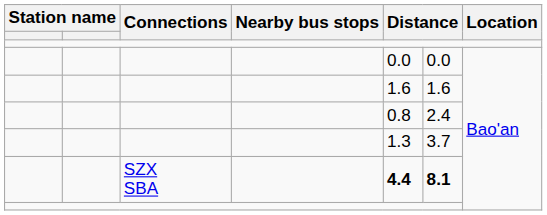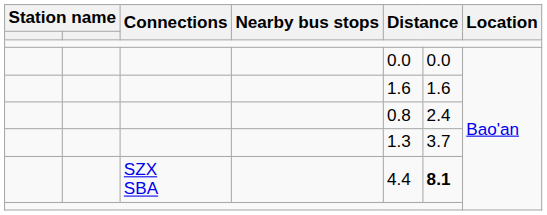(399, 179) bold -> (399, 179) normal
